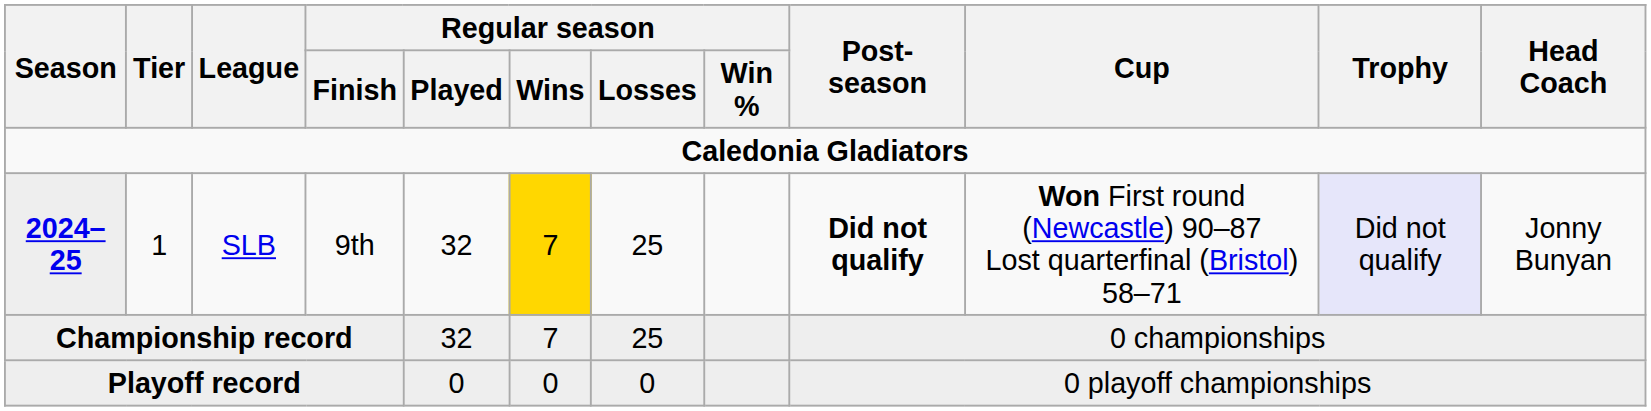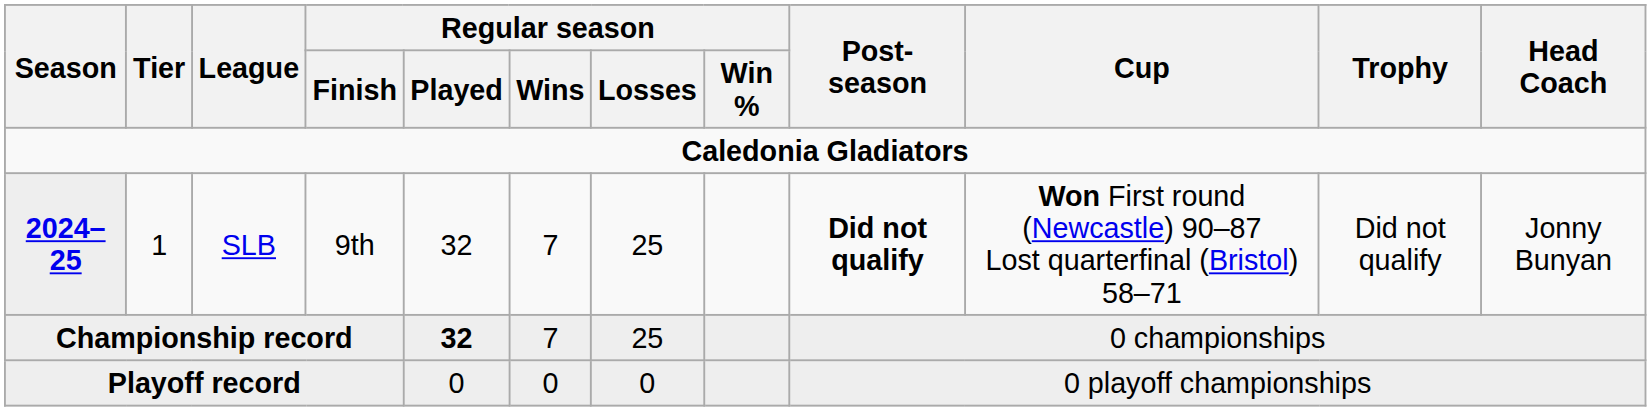(550, 245) gold background -> (550, 245) no background
(1400, 245) lavender background -> (1400, 245) no background
(457, 338) normal -> (457, 338) bold
